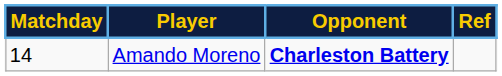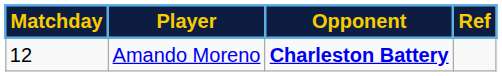(21, 54) 14 -> (21, 54) 12
